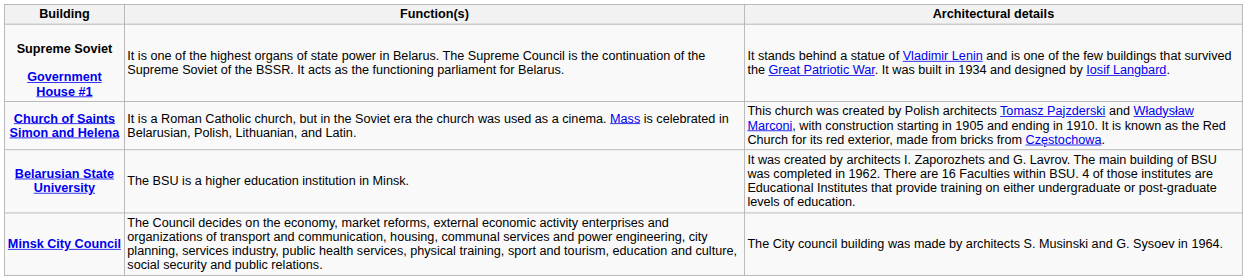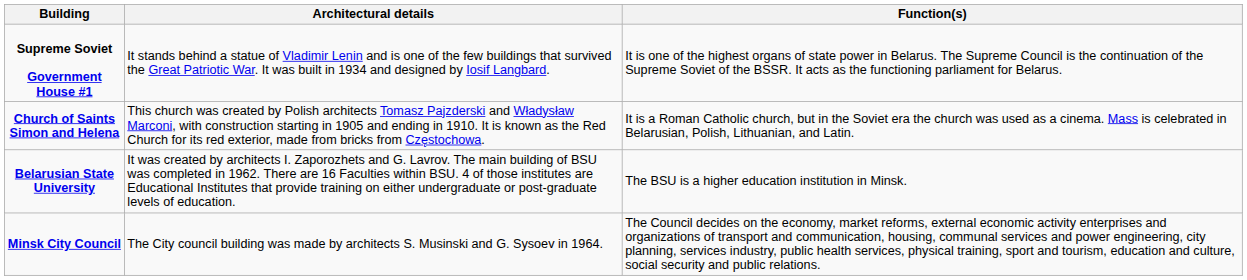columns swapped: (993, 14) <-> (434, 14)
